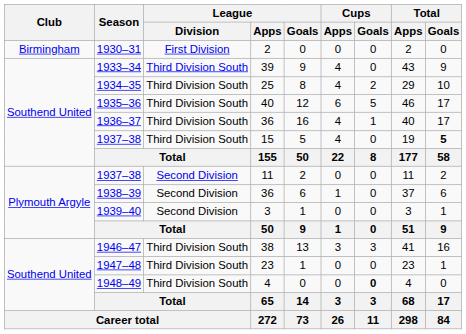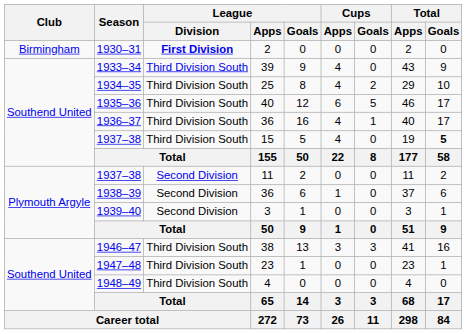(197, 49) normal -> (197, 49) bold
(373, 283) bold -> (373, 283) normal
